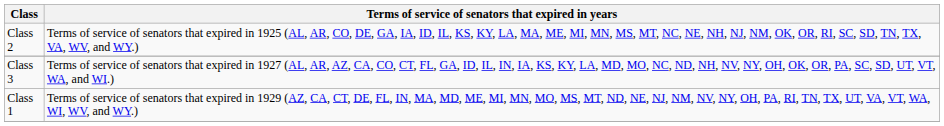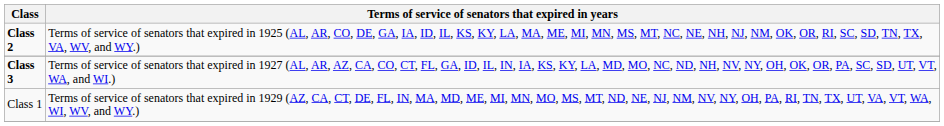(20, 39) normal -> (21, 39) bold
(20, 72) normal -> (21, 72) bold
